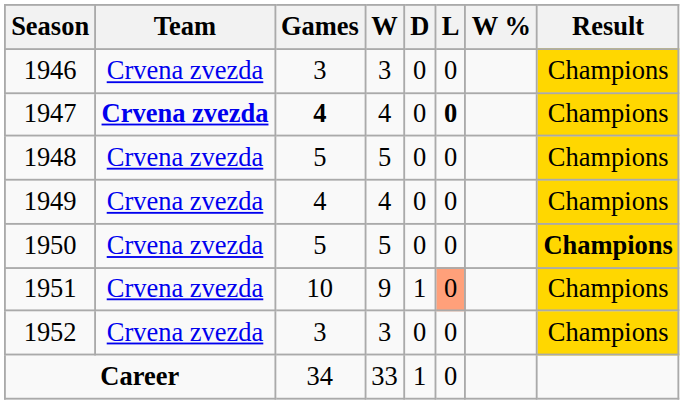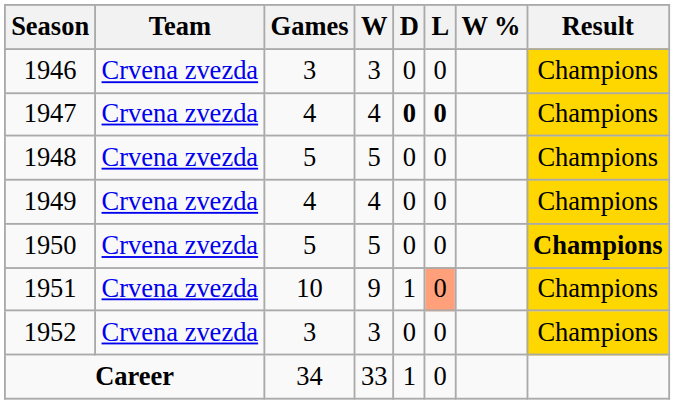(185, 114) bold -> (180, 114) normal
(320, 114) bold -> (310, 114) normal
(420, 114) normal -> (409, 114) bold
